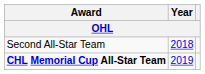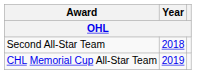(86, 61) bold -> (82, 61) normal
